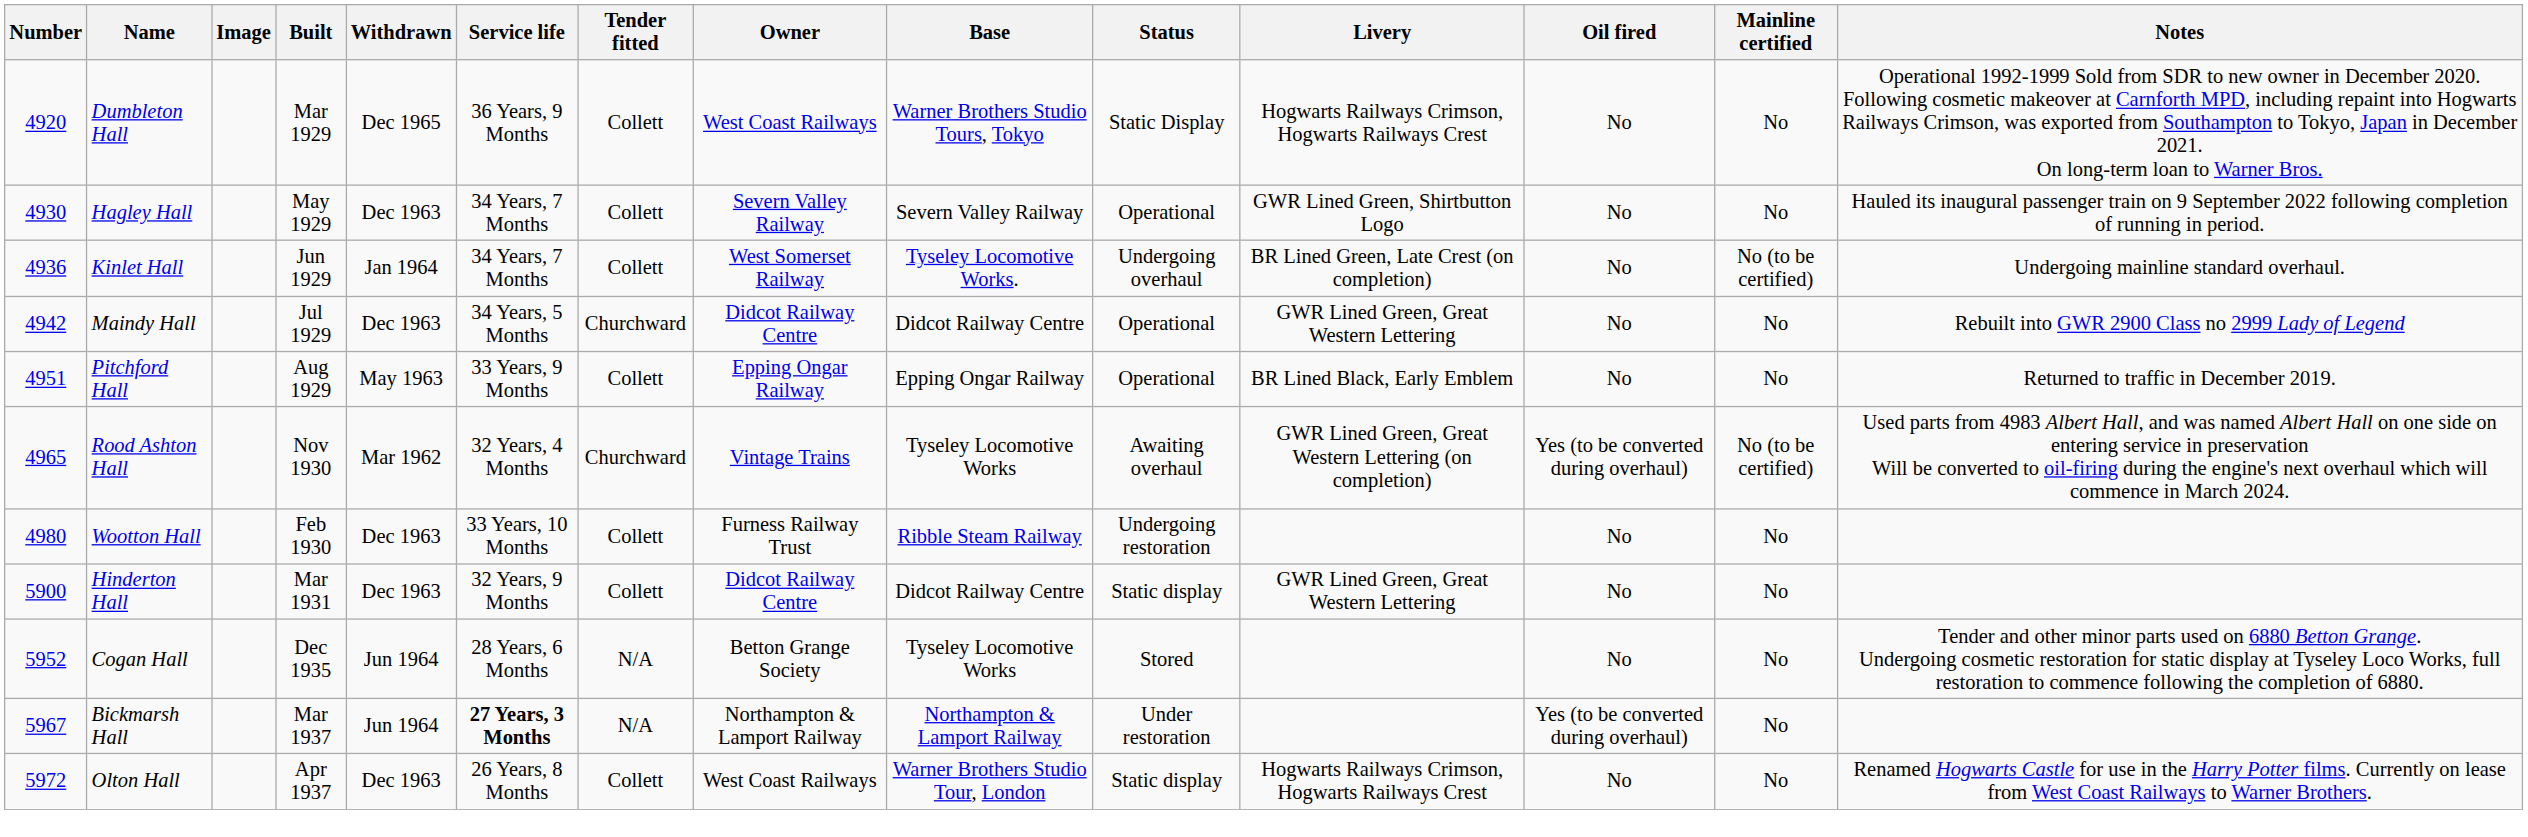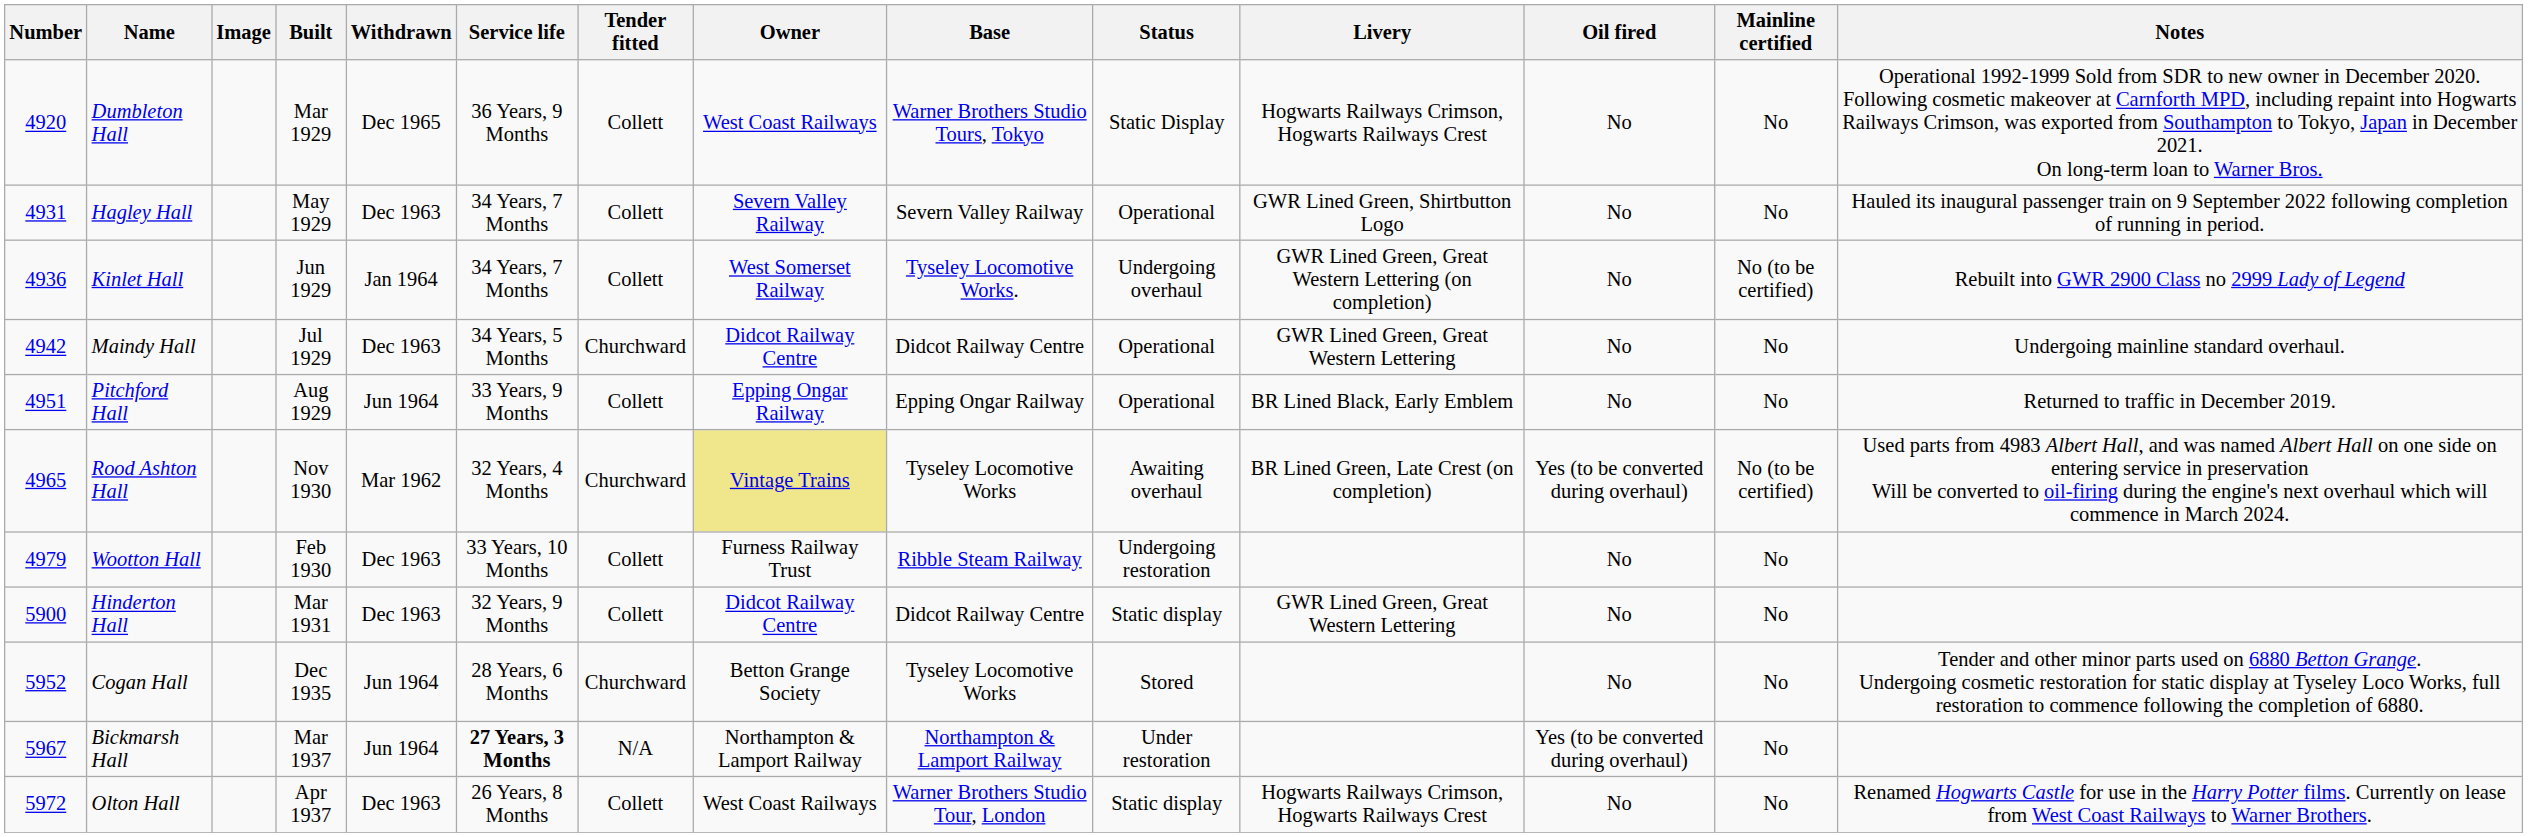(46, 212) 4930 -> (46, 212) 4931
(1382, 267) BR Lined Green, Late Crest (on completion) -> (1382, 279) GWR Lined Green, Great Western Lettering (on completion)
(2180, 267) Undergoing mainline standard overhaul. -> (2180, 279) Rebuilt into GWR 2900 Class no 2999 Lady of Legend
(2180, 323) Rebuilt into GWR 2900 Class no 2999 Lady of Legend -> (2180, 346) Undergoing mainline standard overhaul.
(401, 378) May 1963 -> (401, 402) Jun 1964
(790, 457) no background -> (790, 480) khaki background
(1382, 457) GWR Lined Green, Great Western Lettering (on completion) -> (1382, 480) BR Lined Green, Late Crest (on completion)
(46, 536) 4980 -> (46, 559) 4979
(635, 658) N/A -> (635, 681) Churchward
